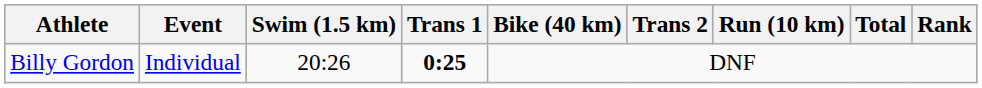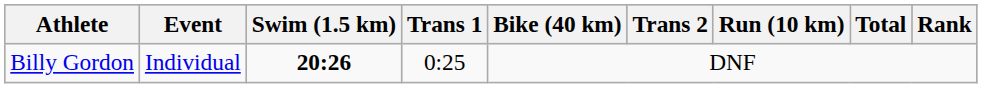(324, 62) normal -> (324, 62) bold
(445, 62) bold -> (445, 62) normal
